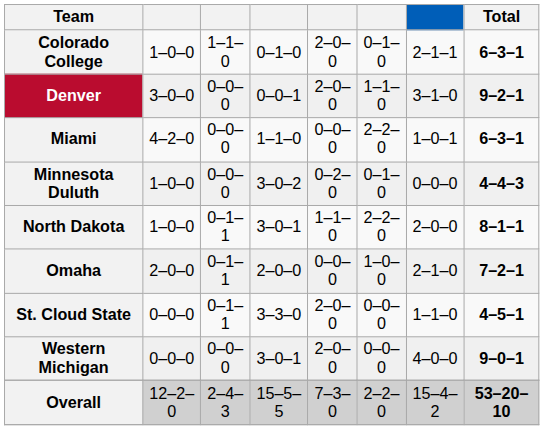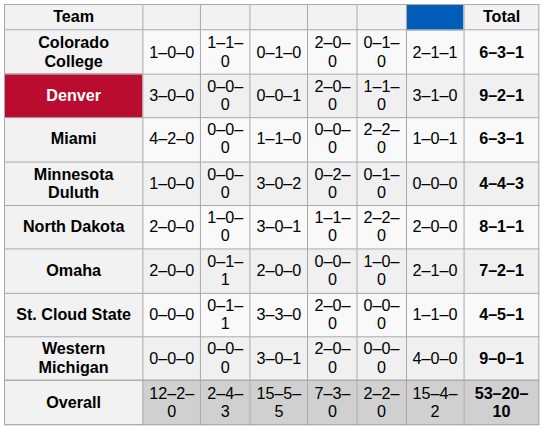(172, 227) 1–0–0 -> (172, 227) 2–0–0
(225, 227) 0–1–1 -> (225, 227) 1–0–0
